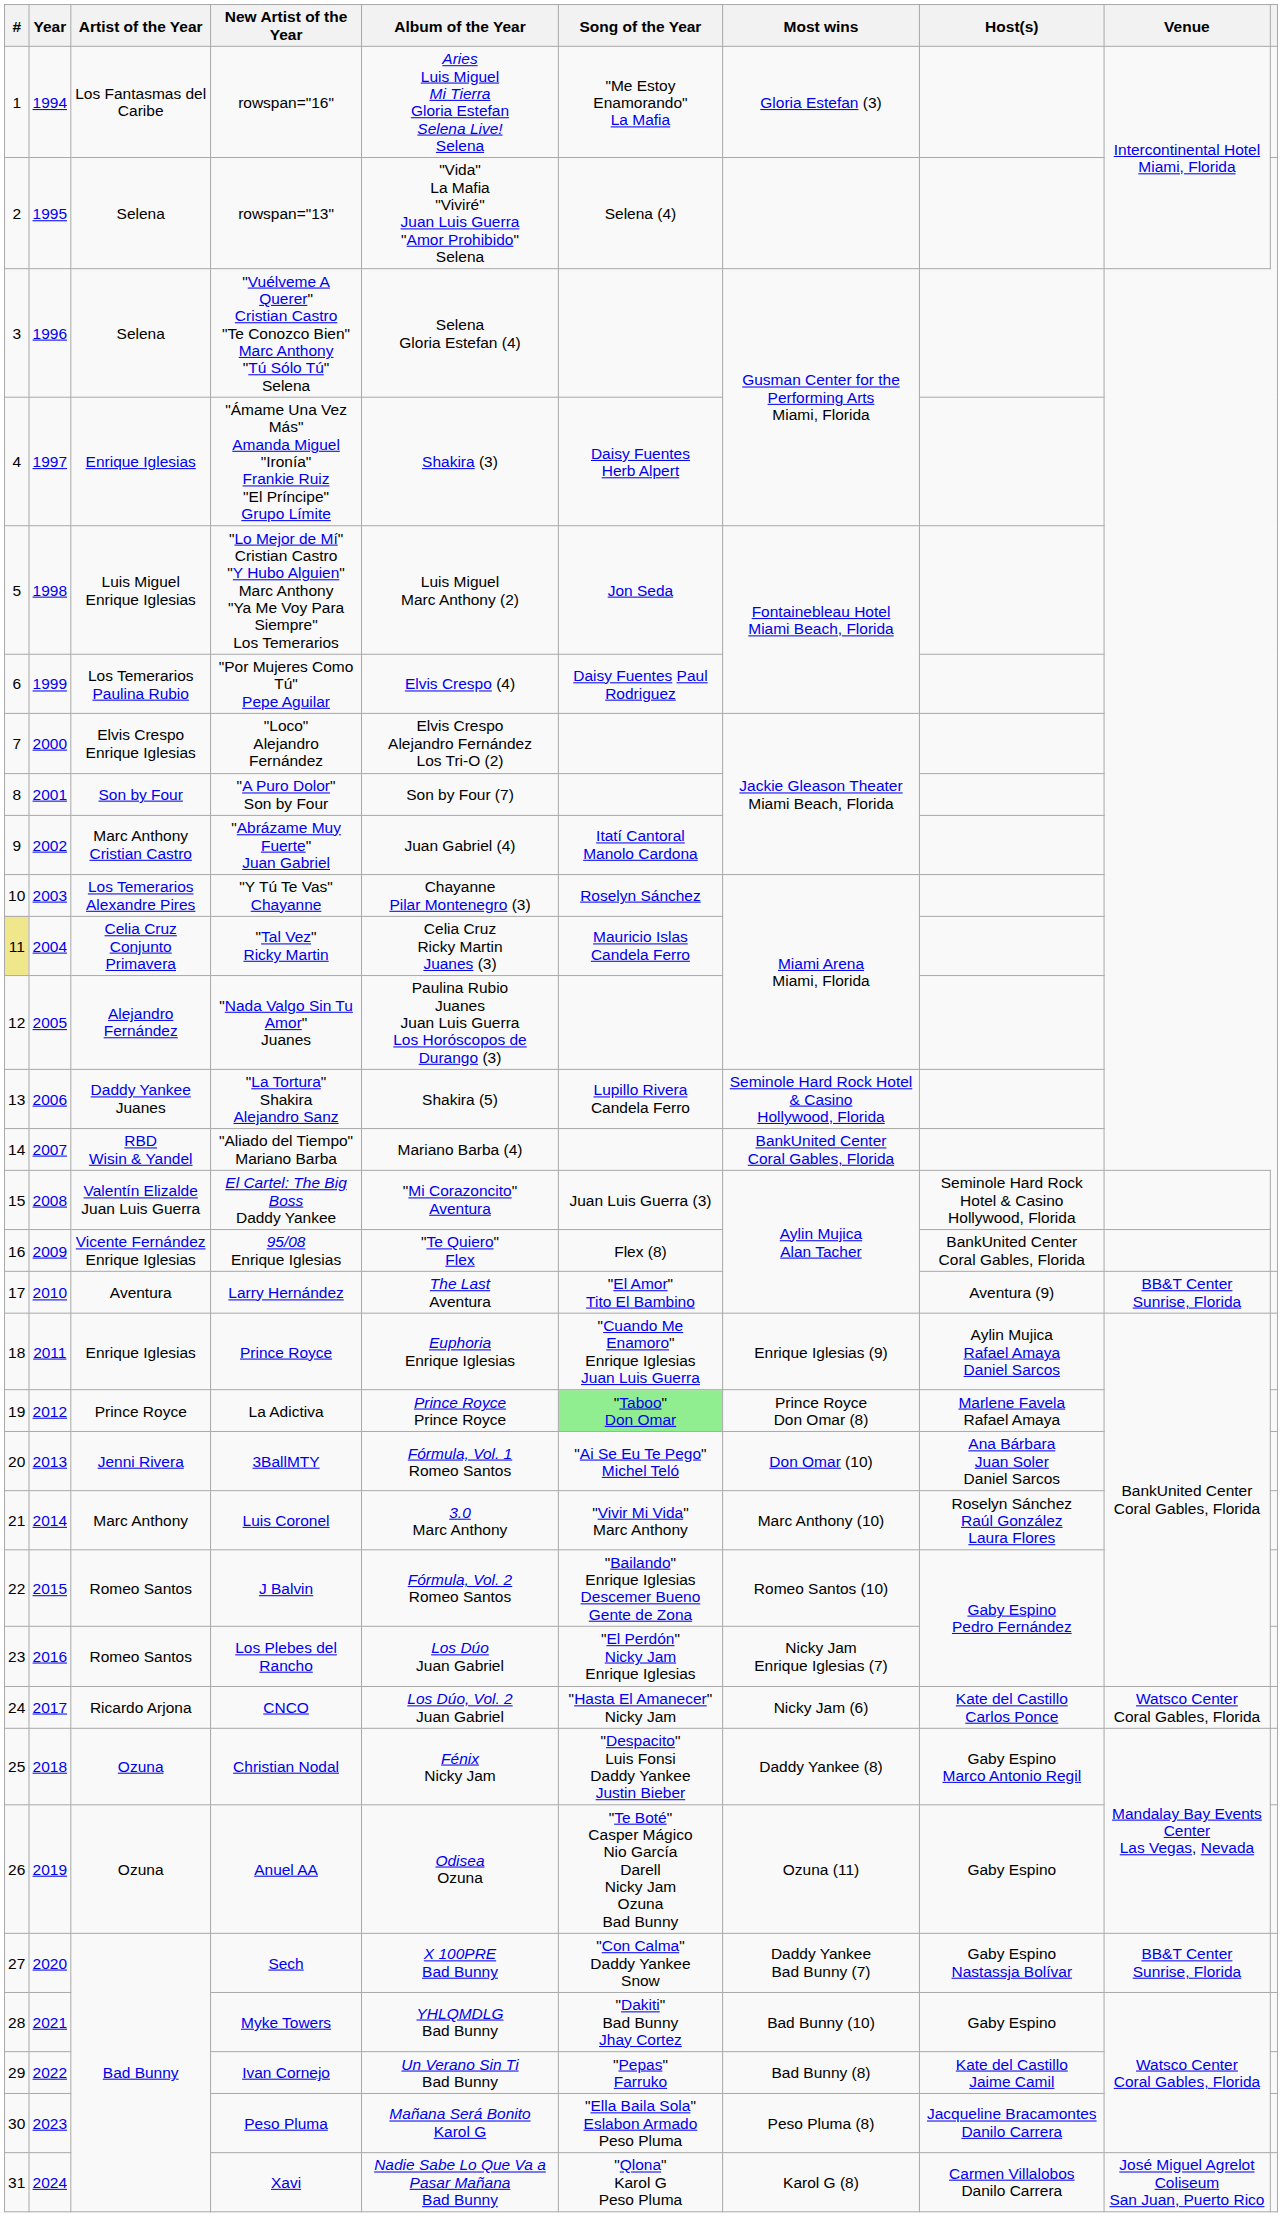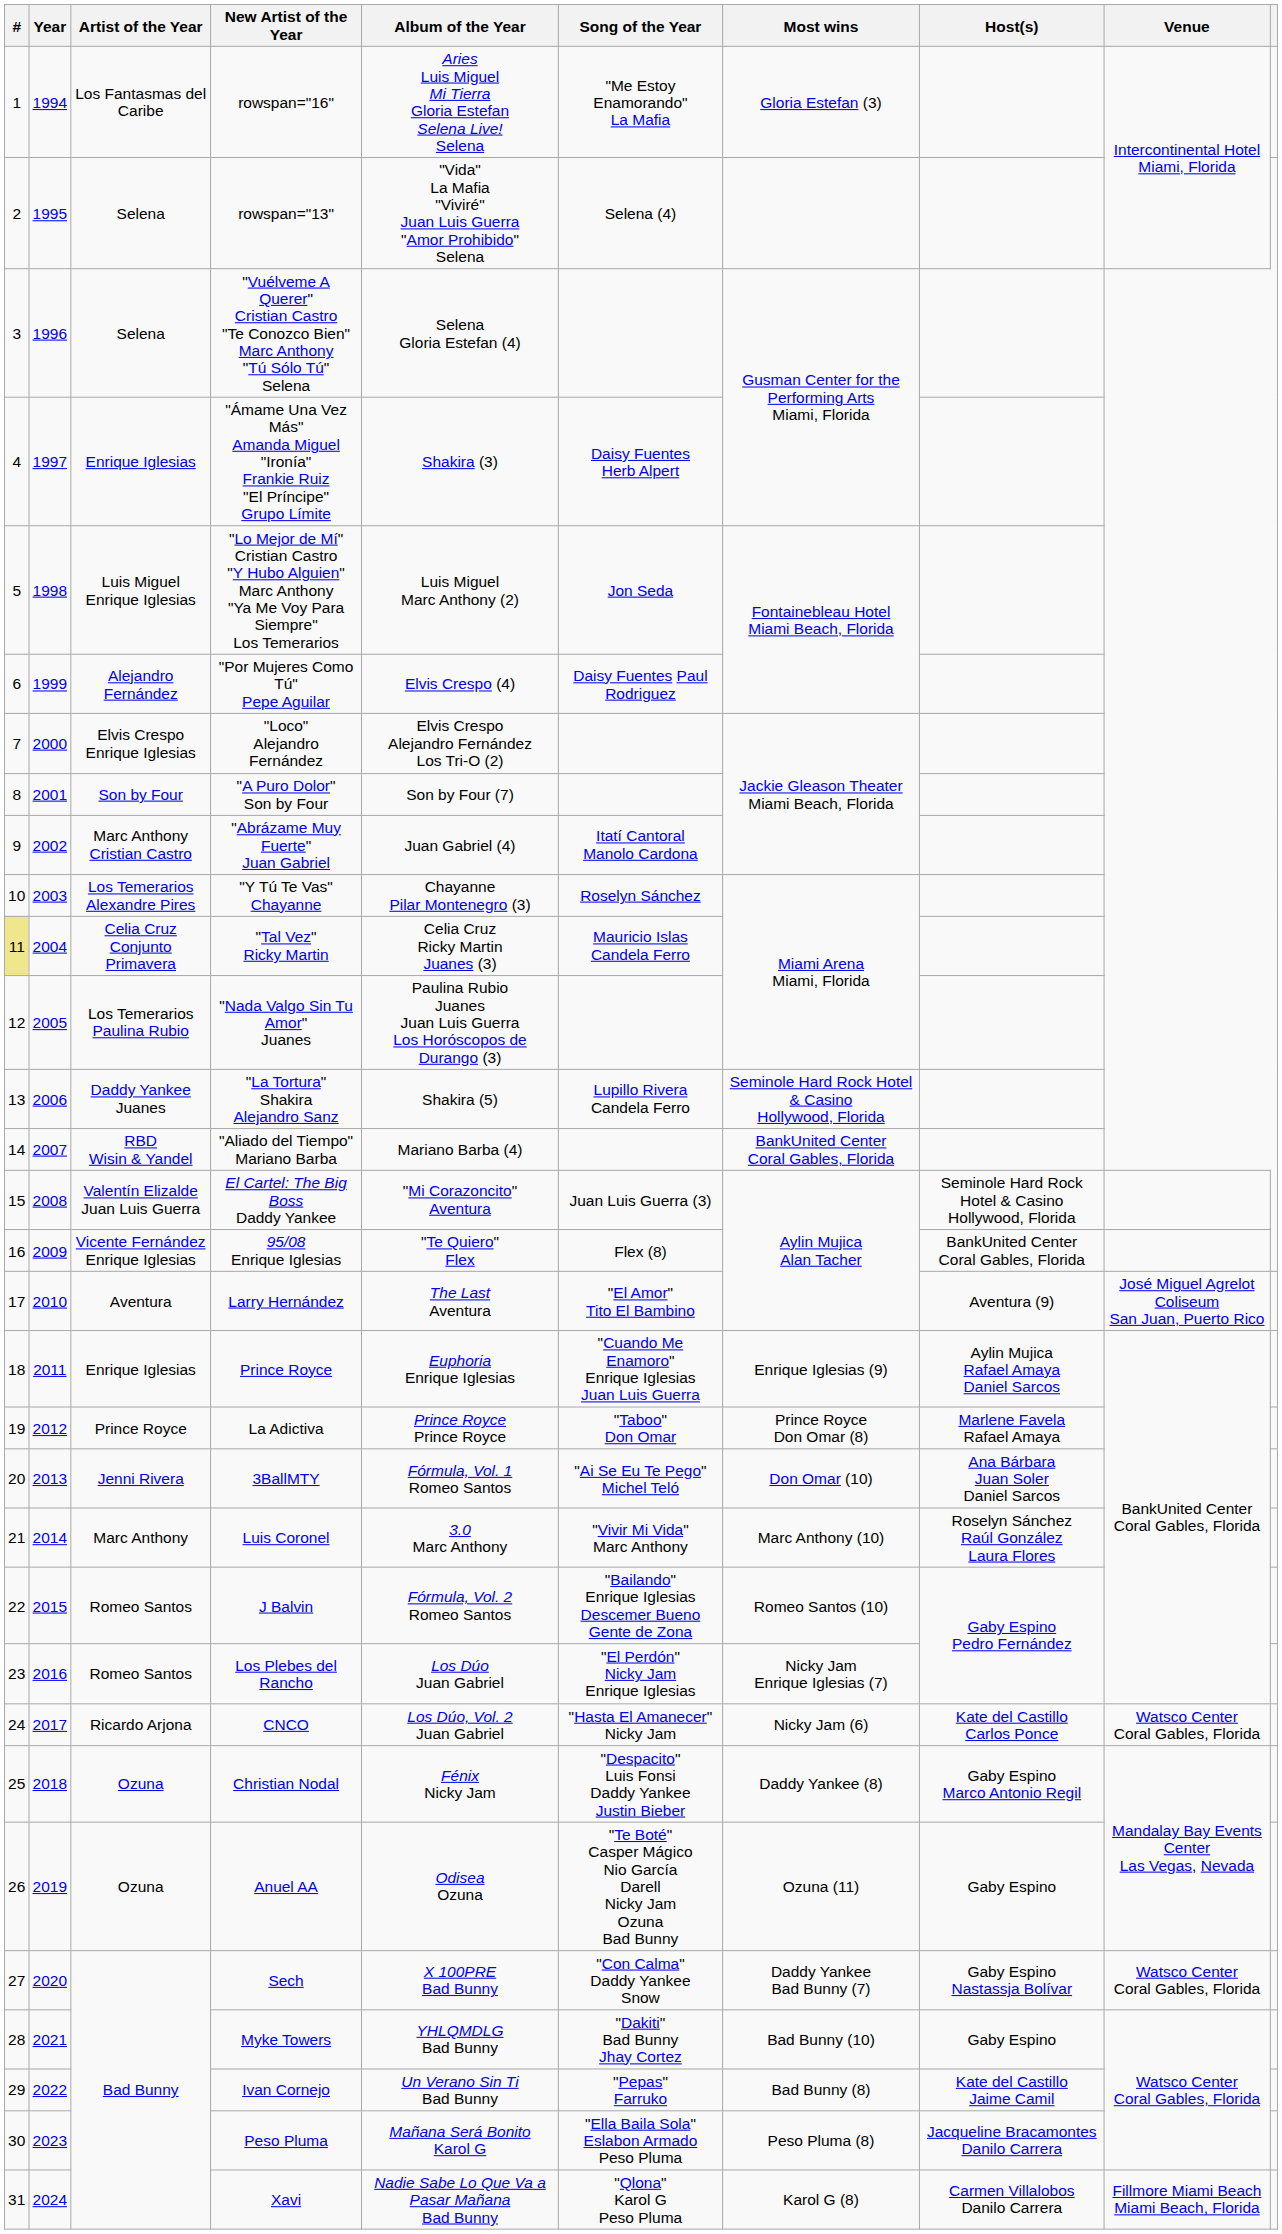(141, 684) Los Temerarios Paulina Rubio -> (141, 684) Alejandro Fernández
(141, 1022) Alejandro Fernández -> (141, 1022) Los Temerarios Paulina Rubio
(1187, 1293) BB&T Center Sunrise, Florida -> (1187, 1301) José Miguel Agrelot Coliseum San Juan, Puerto Rico
(640, 1411) lightgreen background -> (640, 1428) no background
(1187, 1963) BB&T Center Sunrise, Florida -> (1187, 1980) Watsco Center Coral Gables, Florida
(1187, 2182) José Miguel Agrelot Coliseum San Juan, Puerto Rico -> (1187, 2200) Fillmore Miami Beach Miami Beach, Florida
